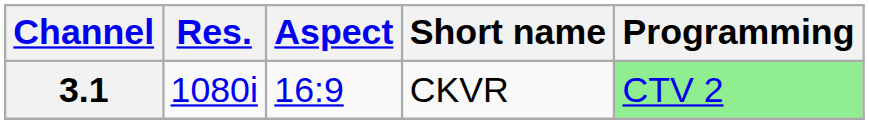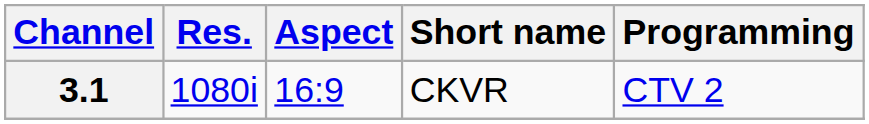(673, 89) lightgreen background -> (673, 89) no background
